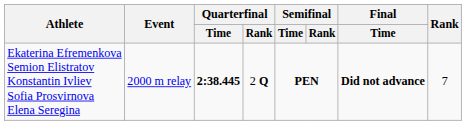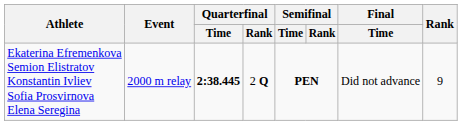(383, 82) bold -> (381, 82) normal
(445, 82) 7 -> (440, 82) 9
